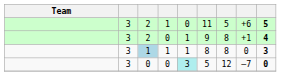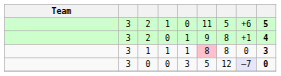(148, 51) lightblue background -> (148, 51) no background
(207, 51) no background -> (207, 51) pink background
(187, 64) paleturquoise background -> (187, 64) no background
(246, 64) no background -> (246, 64) lavender background
